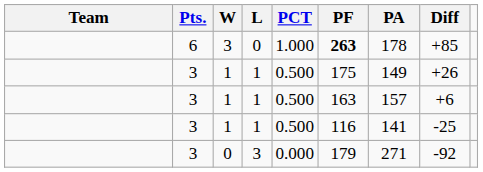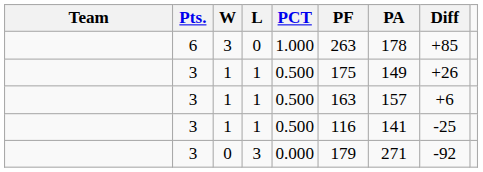(343, 45) bold -> (343, 45) normal
